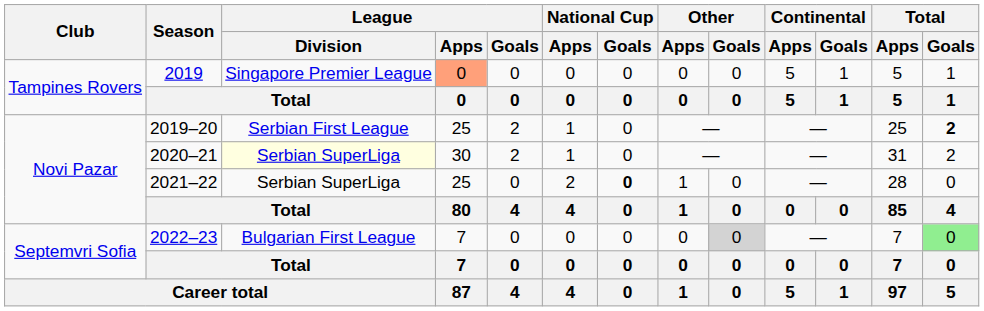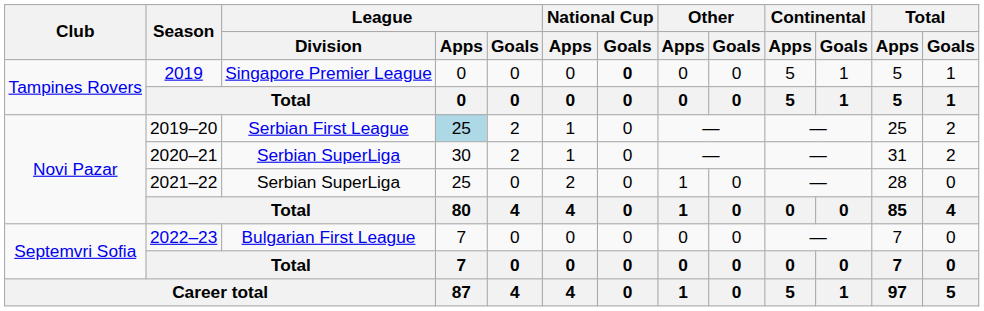(461, 73) lightsalmon background -> (461, 73) no background
(627, 73) normal -> (627, 73) bold
(461, 127) no background -> (461, 127) lightblue background
(951, 127) bold -> (951, 127) normal
(328, 155) lightyellow background -> (328, 155) no background
(627, 182) bold -> (627, 182) normal
(737, 237) lightgrey background -> (737, 237) no background
(951, 237) lightgreen background -> (951, 237) no background
